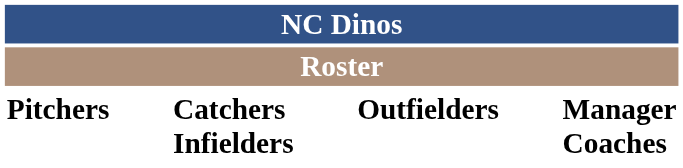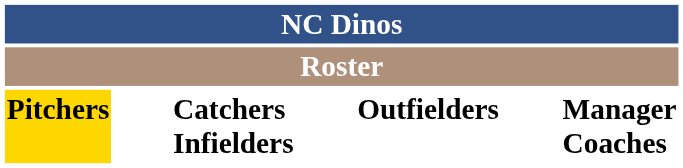(58, 108) no background -> (58, 108) gold background
